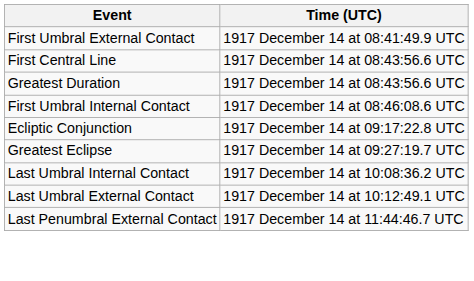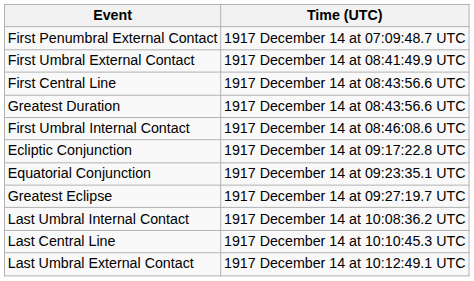+ row: (113, 38)
+ row: (79, 173)
+ row: (62, 241)
- row: (112, 219)
